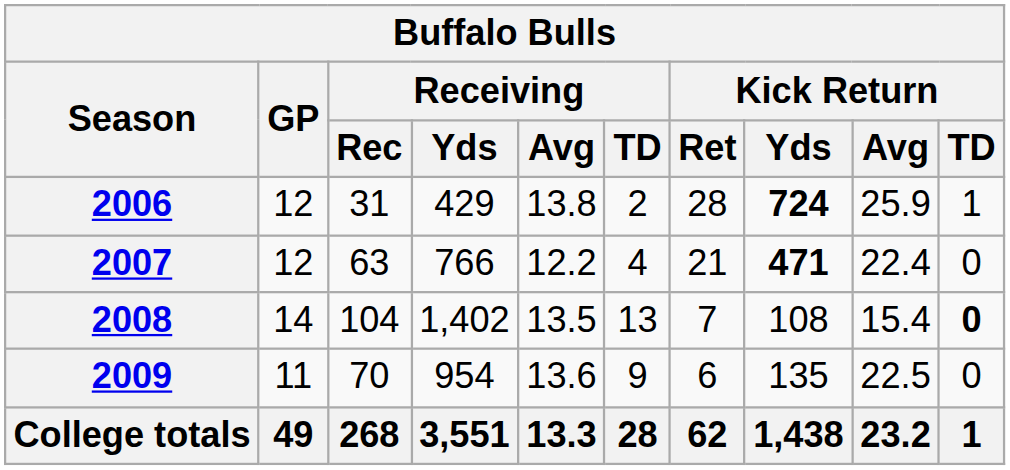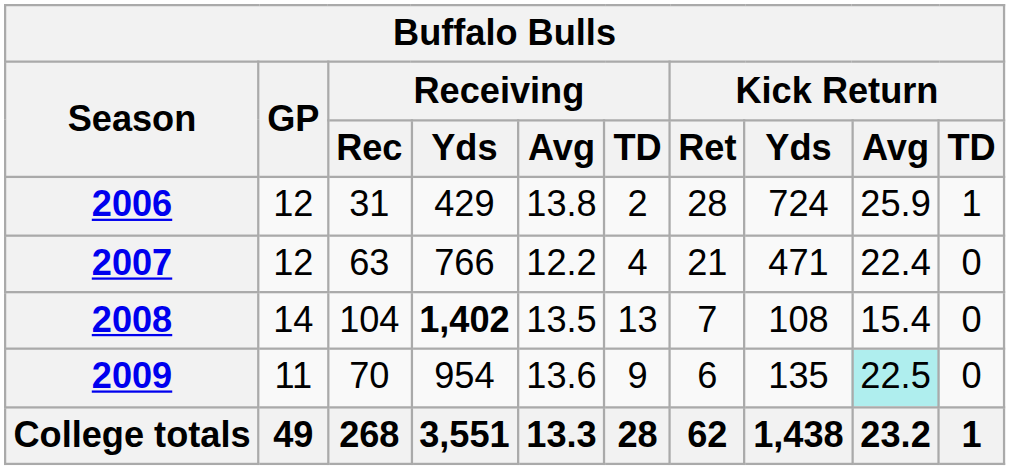(798, 205) bold -> (798, 205) normal
(798, 262) bold -> (798, 262) normal
(464, 319) normal -> (464, 319) bold
(971, 319) bold -> (971, 319) normal
(896, 377) no background -> (896, 377) paleturquoise background
